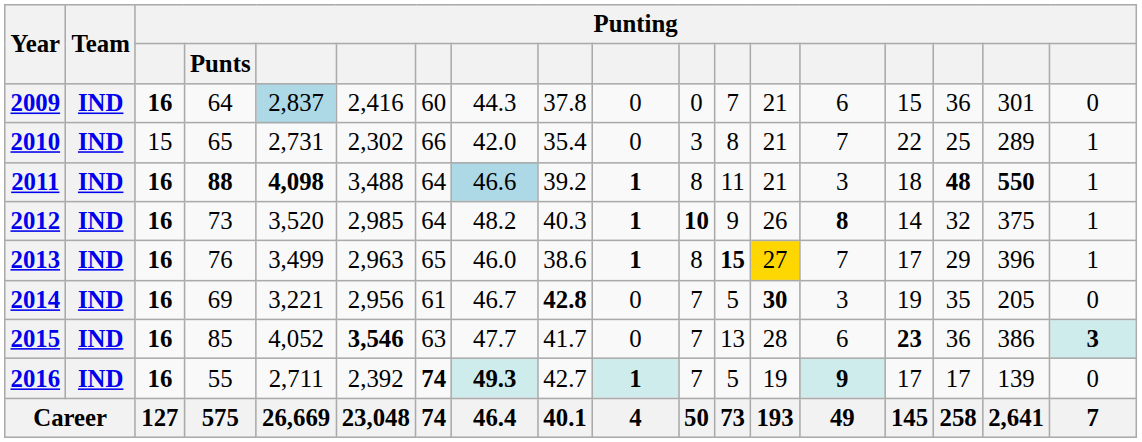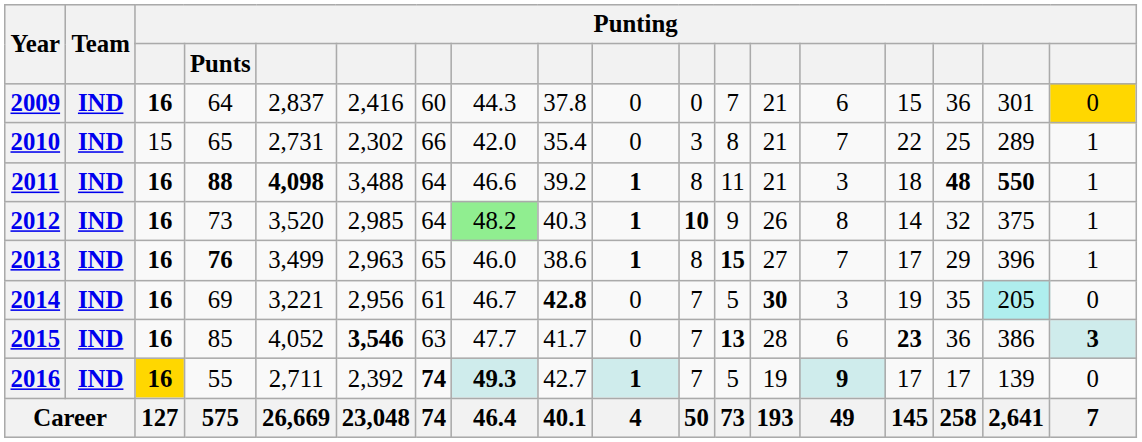(296, 102) lightblue background -> (296, 102) no background
(1093, 102) no background -> (1093, 102) gold background
(495, 181) lightblue background -> (495, 181) no background
(495, 220) no background -> (495, 220) lightgreen background
(842, 220) bold -> (842, 220) normal
(220, 260) normal -> (220, 260) bold
(775, 260) gold background -> (775, 260) no background
(1016, 299) no background -> (1016, 299) paleturquoise background
(733, 338) normal -> (733, 338) bold
(160, 378) no background -> (160, 378) gold background
